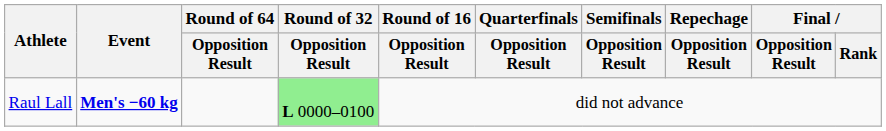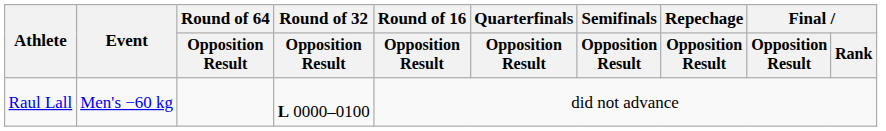(129, 102) bold -> (127, 102) normal
(328, 112) lightgreen background -> (324, 112) no background
